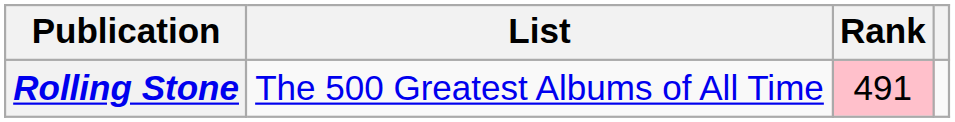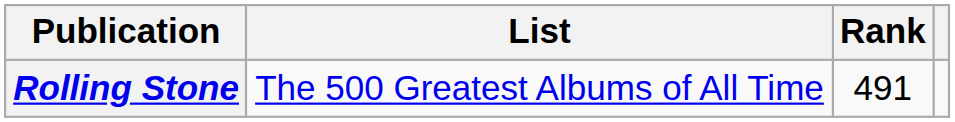(883, 87) pink background -> (883, 87) no background
